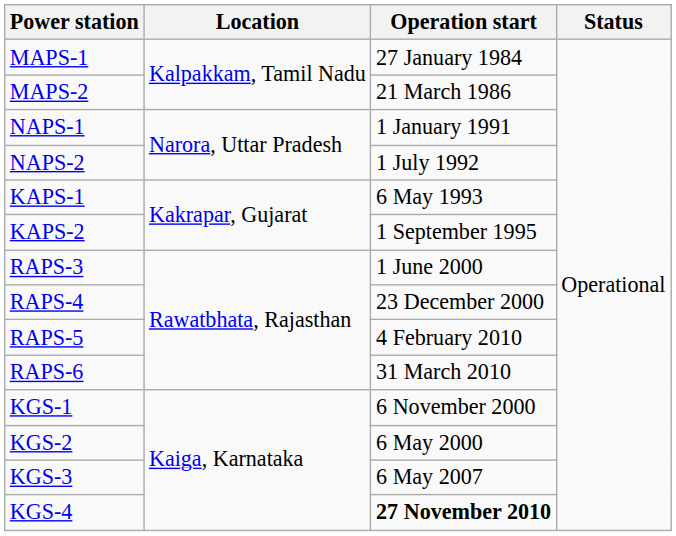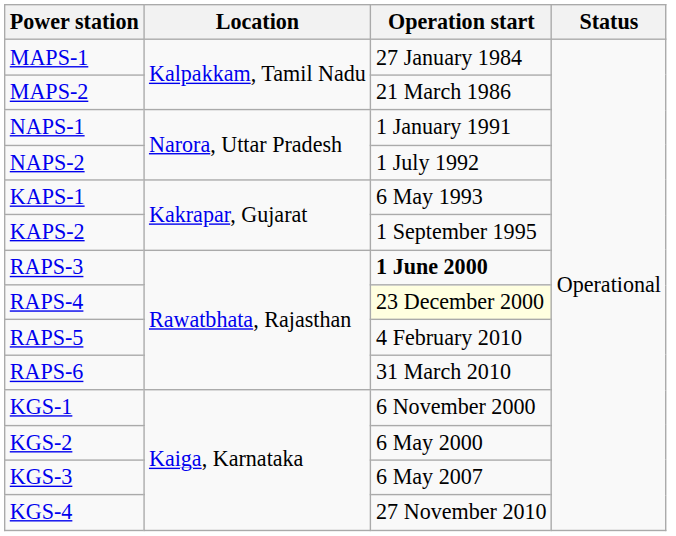(429, 267) normal -> (432, 267) bold
(460, 302) no background -> (460, 302) lightyellow background
(464, 512) bold -> (461, 512) normal
